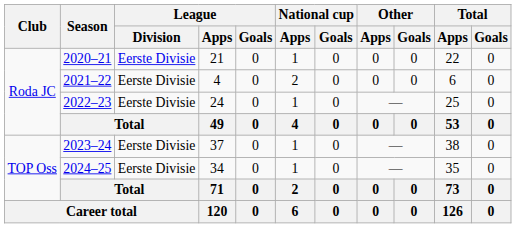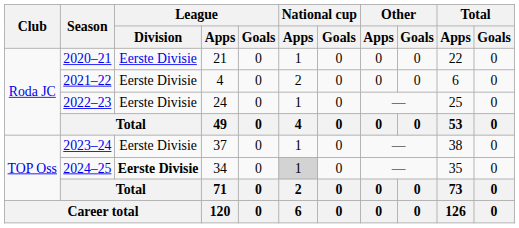(157, 168) normal -> (158, 168) bold
(295, 168) no background -> (298, 168) lightgrey background
